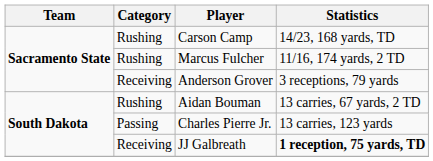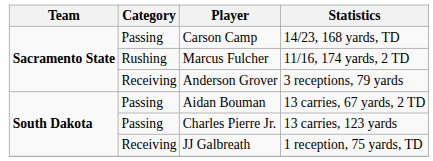(139, 37) Rushing -> (142, 37) Passing
(139, 102) Rushing -> (142, 102) Passing
(352, 145) bold -> (353, 145) normal
